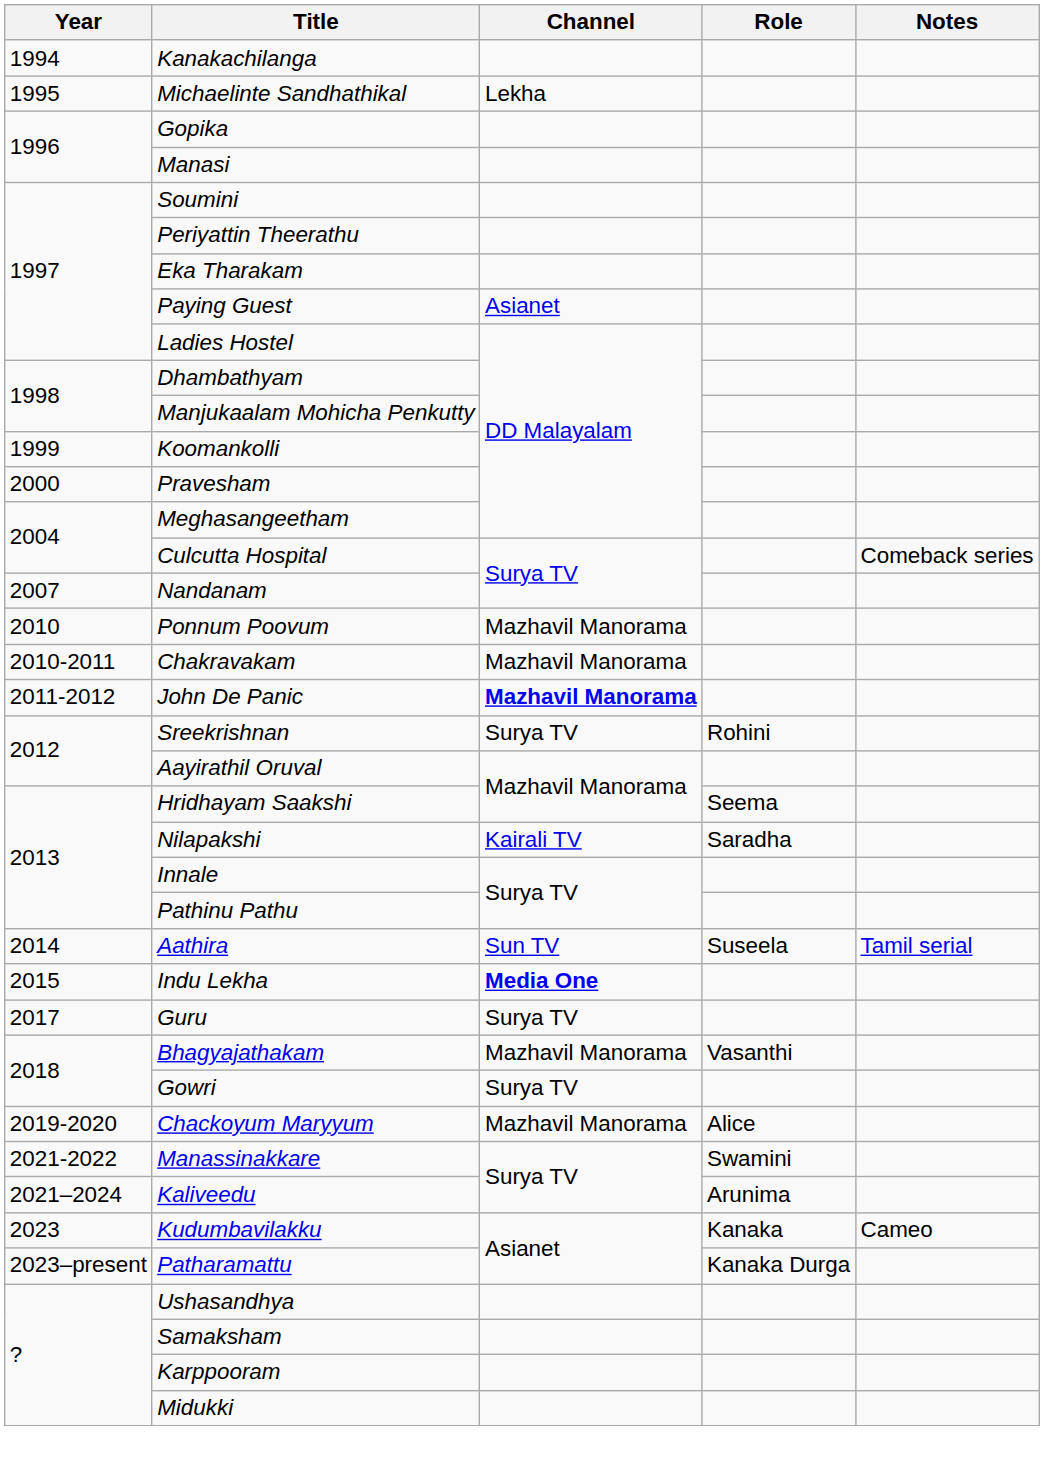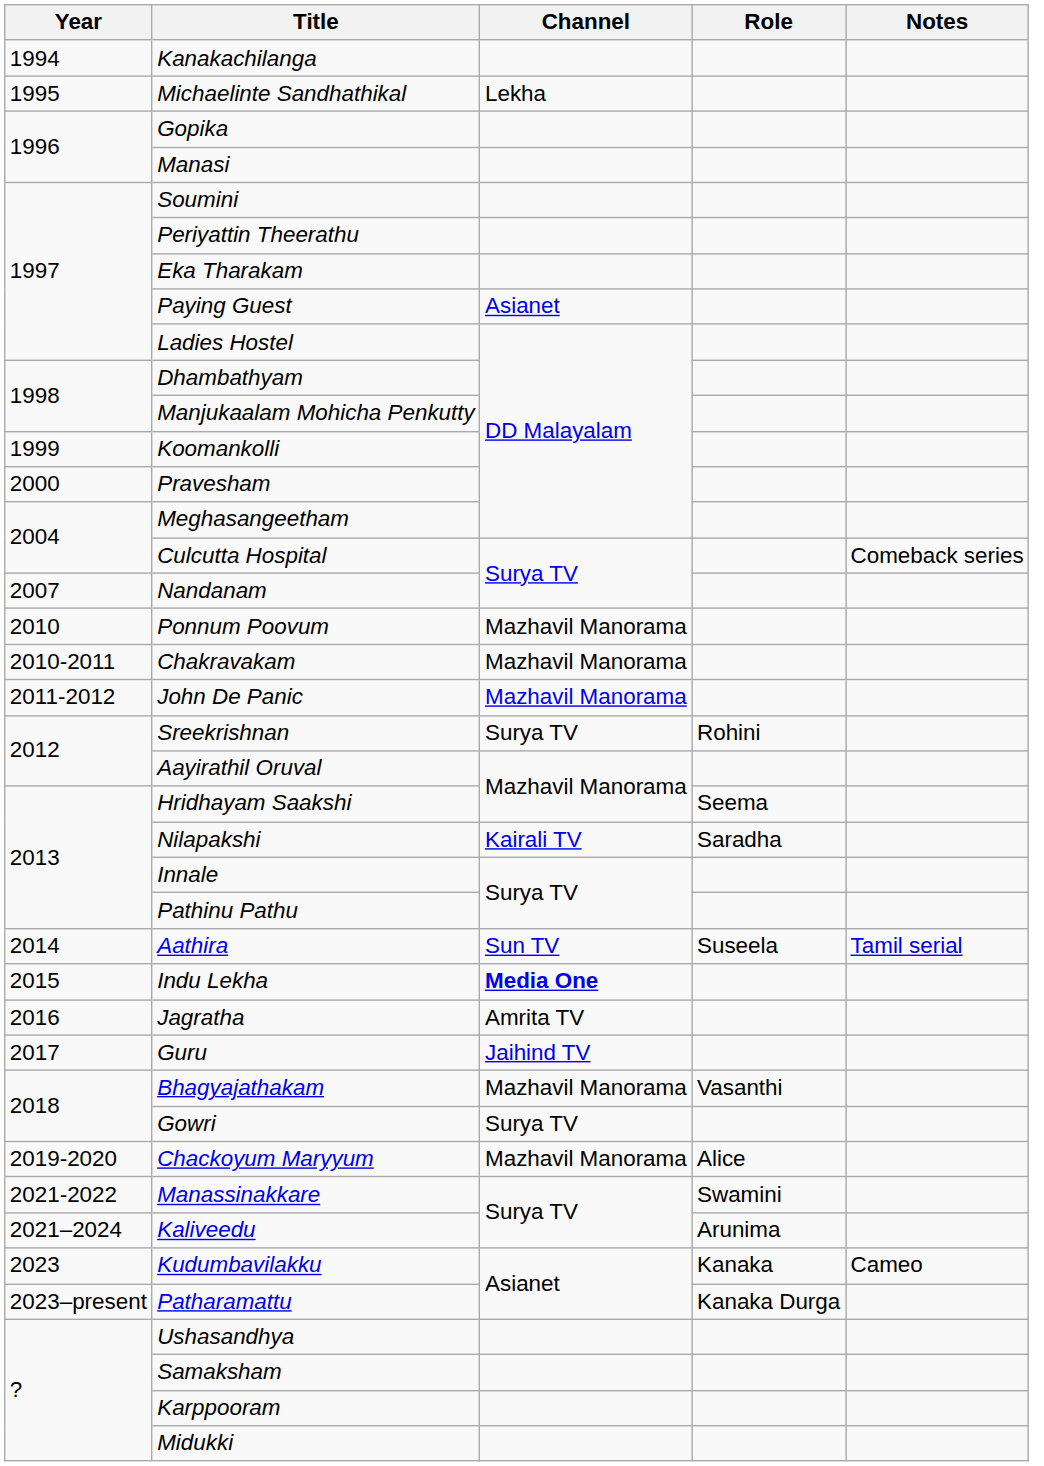(591, 697) bold -> (586, 697) normal
+ row: (201, 1016)
(531, 1016) Surya TV -> (538, 1052) Jaihind TV
